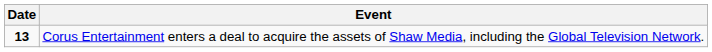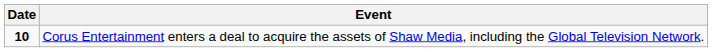(22, 36) 13 -> (22, 36) 10
